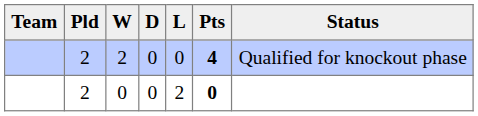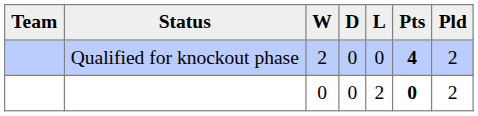columns swapped: (85, 22) <-> (353, 22)
